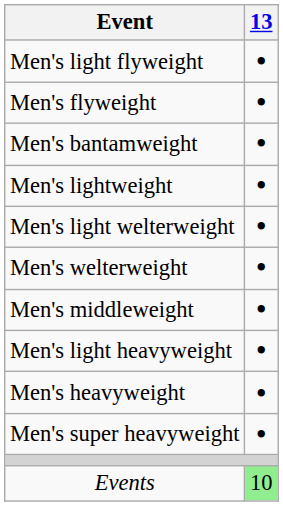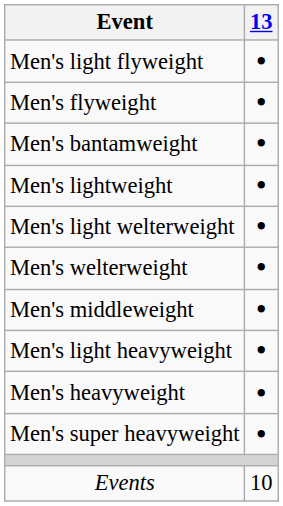(261, 482) lightgreen background -> (261, 482) no background
